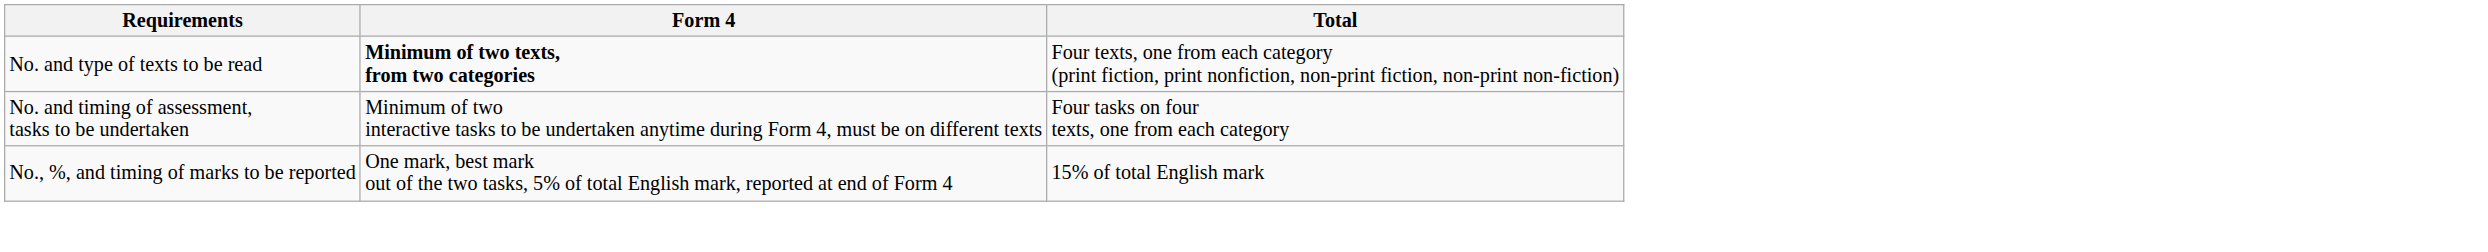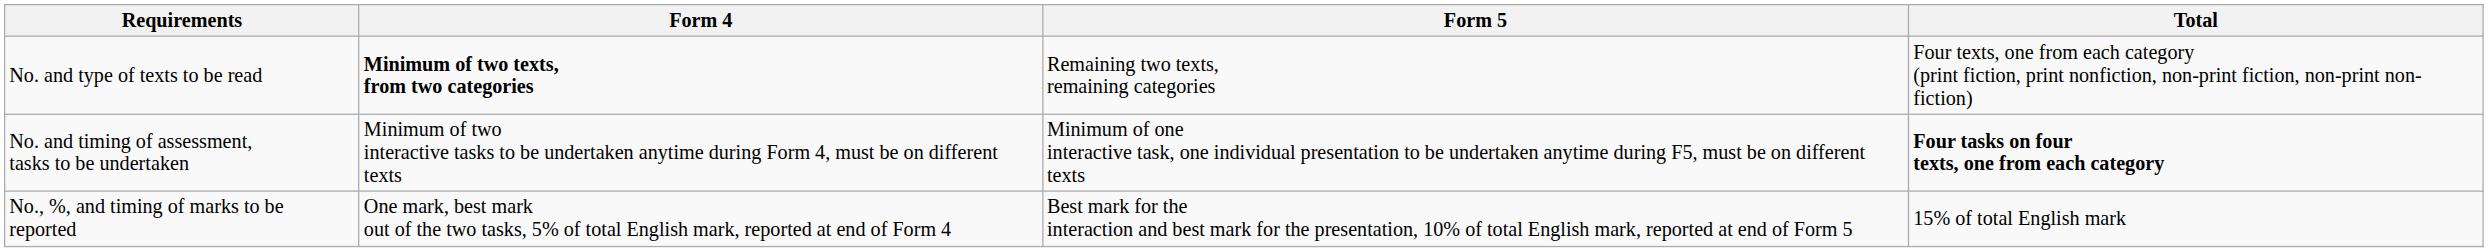+ column: (1475, 20)
(1170, 118) normal -> (2039, 152) bold
